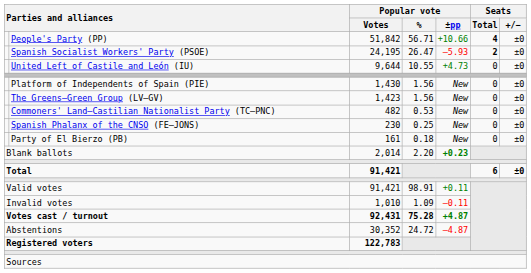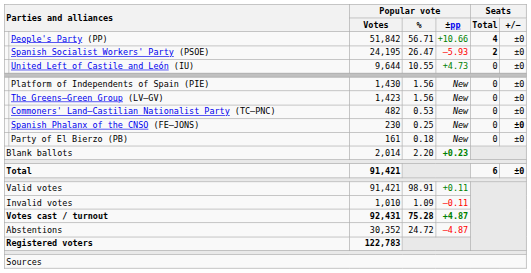(519, 125) normal -> (519, 125) bold
